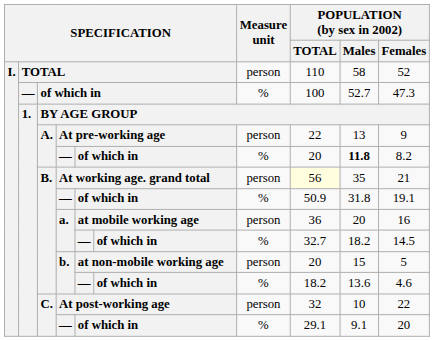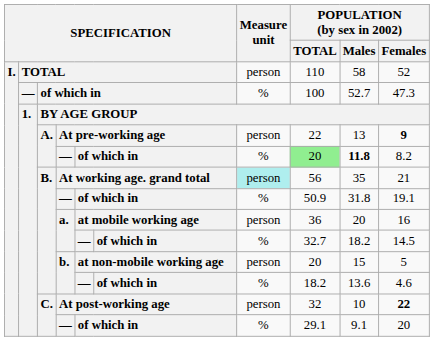(404, 135) normal -> (404, 135) bold
(315, 156) no background -> (315, 156) lightgreen background
(263, 177) no background -> (263, 177) paleturquoise background
(315, 177) lightyellow background -> (315, 177) no background
(404, 303) normal -> (404, 303) bold
